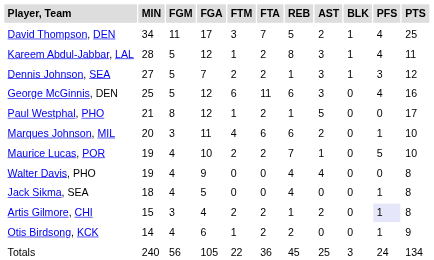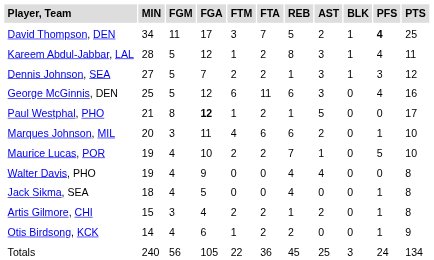(380, 34) normal -> (380, 34) bold
(206, 114) normal -> (206, 114) bold
(380, 213) lavender background -> (380, 213) no background
